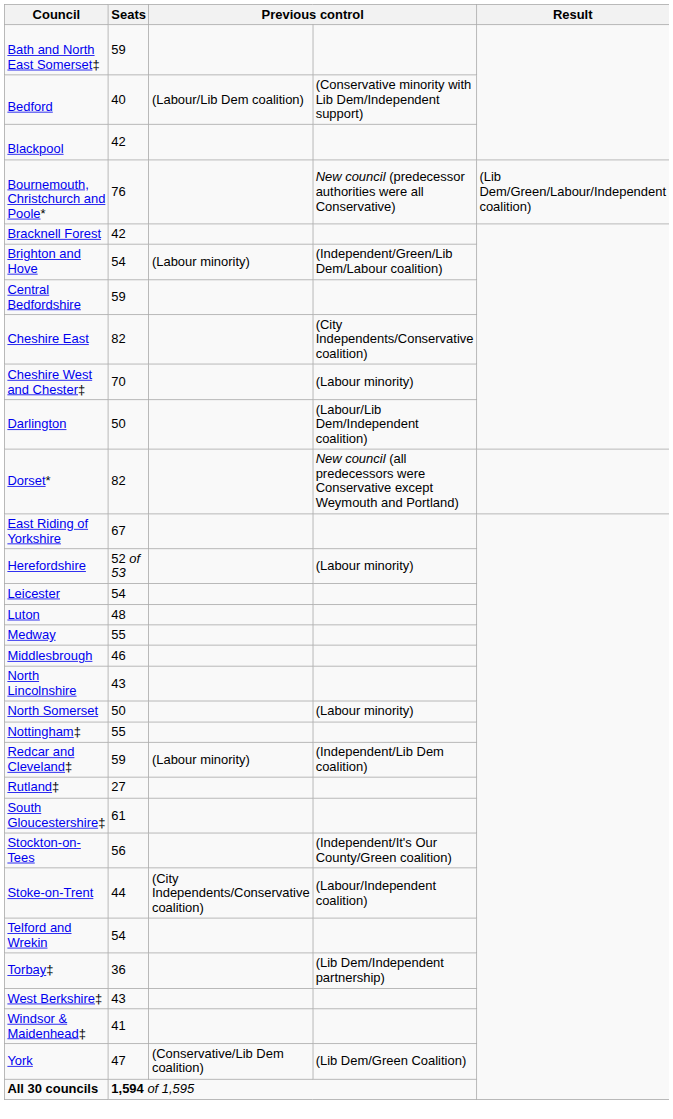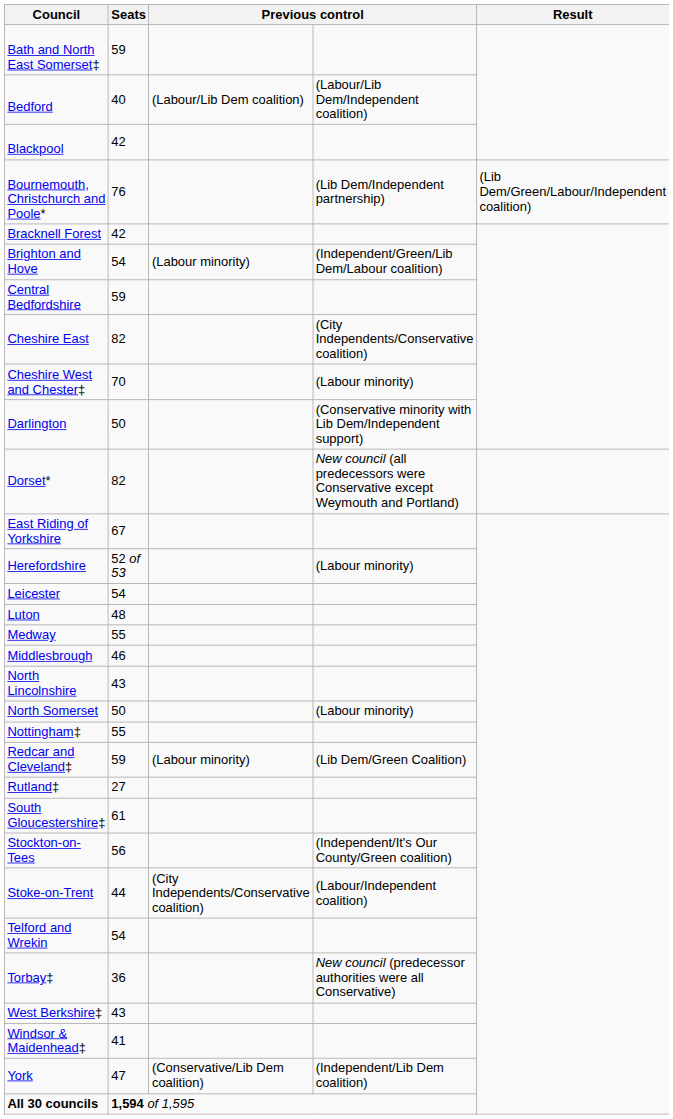(393, 99) (Conservative minority with Lib Dem/Independent support) -> (367, 99) (Labour/Lib Dem/Independent coalition)
(390, 191) New council (predecessor authorities were all Conservative) -> (380, 191) (Lib Dem/Independent partnership)
(367, 424) (Labour/Lib Dem/Independent coalition) -> (393, 424) (Conservative minority with Lib Dem/Independent support)
(380, 759) (Independent/Lib Dem coalition) -> (391, 759) (Lib Dem/Green Coalition)
(380, 970) (Lib Dem/Independent partnership) -> (390, 977) New council (predecessor authorities were all Conservative)
(391, 1061) (Lib Dem/Green Coalition) -> (380, 1076) (Independent/Lib Dem coalition)
